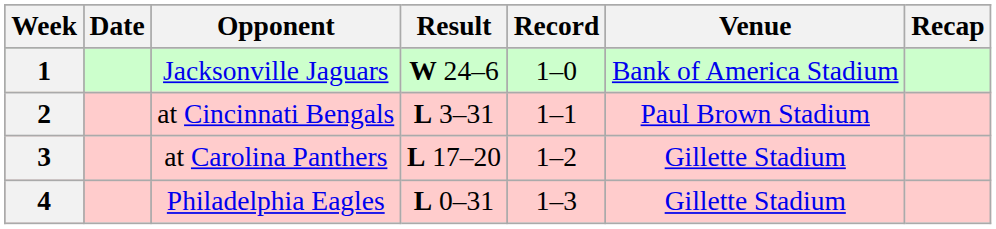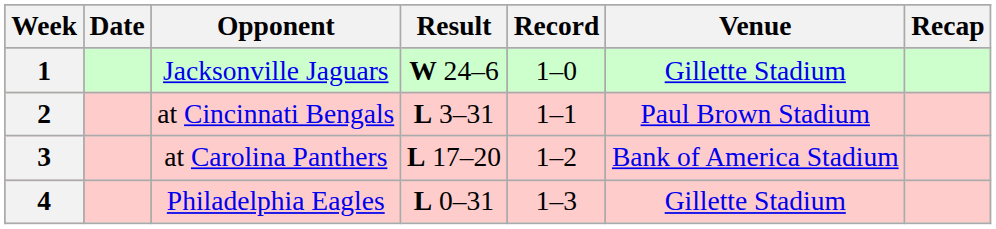(755, 69) Bank of America Stadium -> (755, 69) Gillette Stadium
(755, 157) Gillette Stadium -> (755, 157) Bank of America Stadium
